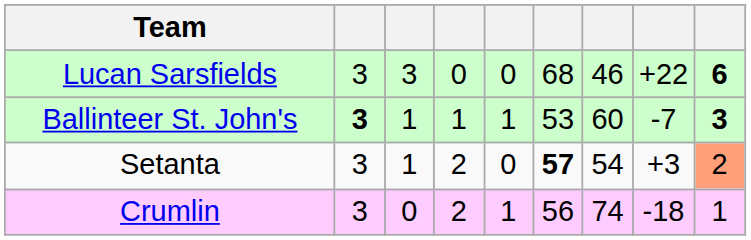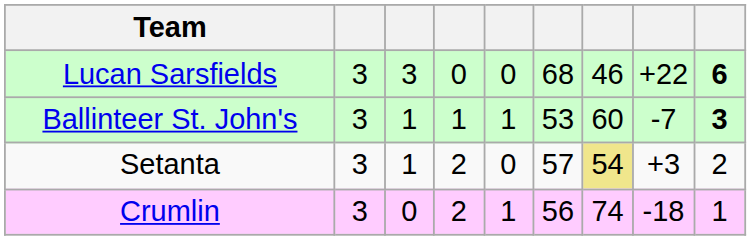(360, 119) bold -> (360, 119) normal
(558, 165) bold -> (558, 165) normal
(608, 165) no background -> (608, 165) khaki background
(720, 165) lightsalmon background -> (720, 165) no background
